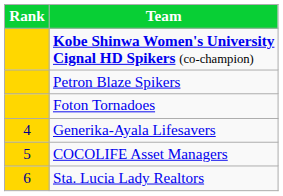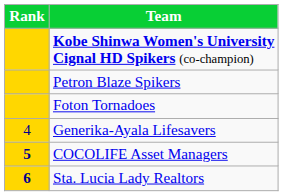(27, 154) normal -> (27, 154) bold
(27, 178) normal -> (27, 178) bold
